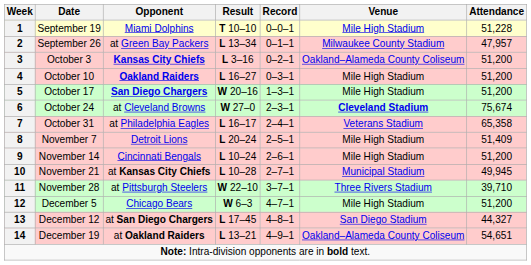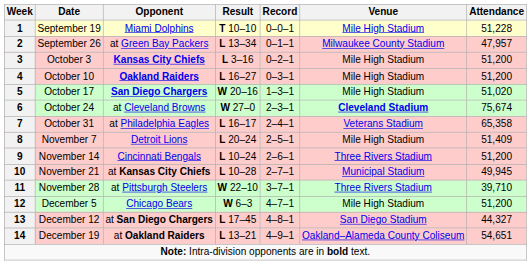(383, 60) Oakland–Alameda County Coliseum -> (383, 60) Mile High Stadium
(497, 92) 51,200 -> (497, 92) 51,020
(383, 156) Mile High Stadium -> (383, 156) Three Rivers Stadium
